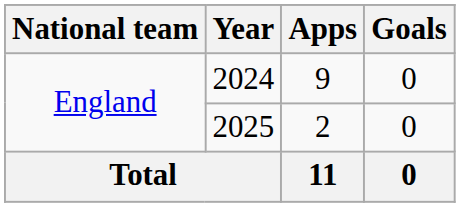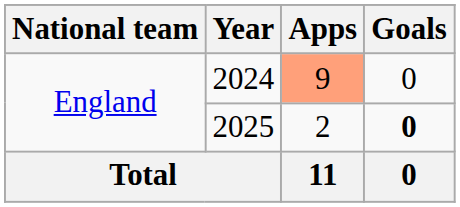(323, 77) no background -> (323, 77) lightsalmon background
(409, 126) normal -> (409, 126) bold
